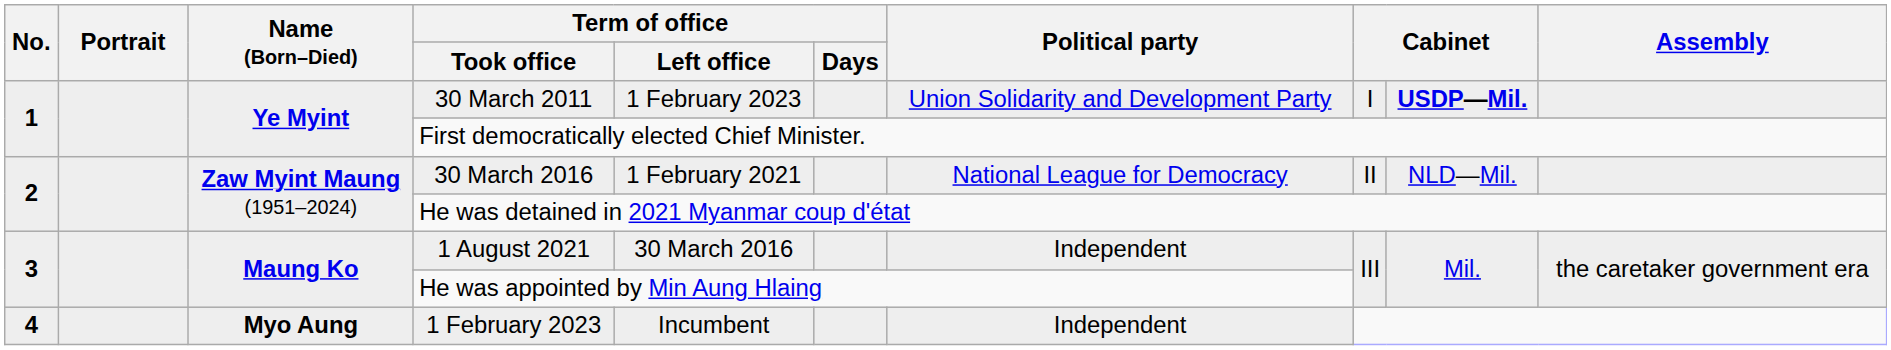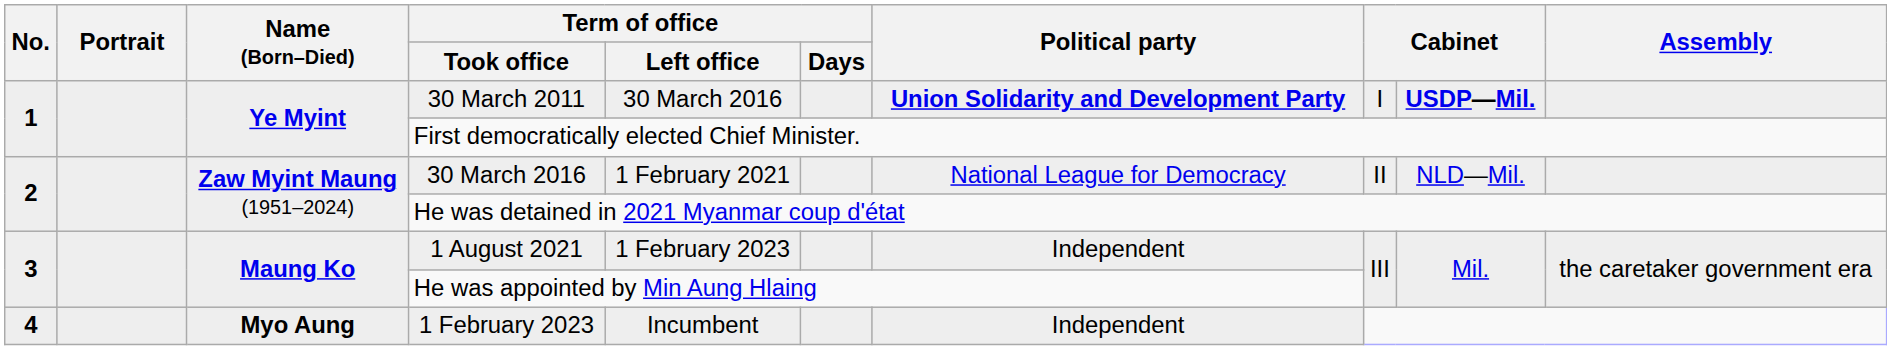(714, 99) 1 February 2023 -> (703, 99) 30 March 2016
(1120, 99) normal -> (1118, 99) bold
(714, 250) 30 March 2016 -> (703, 250) 1 February 2023
